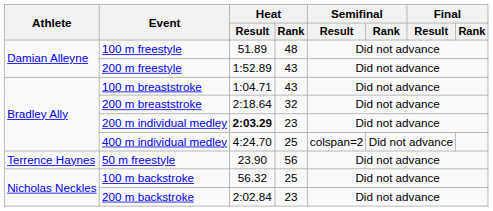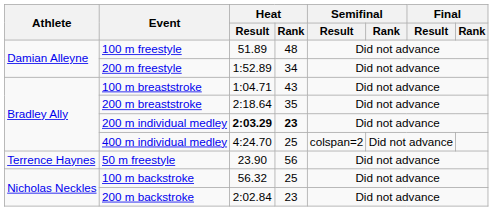(291, 68) 43 -> (291, 68) 34
(291, 105) 32 -> (291, 105) 35
(291, 124) normal -> (291, 124) bold
